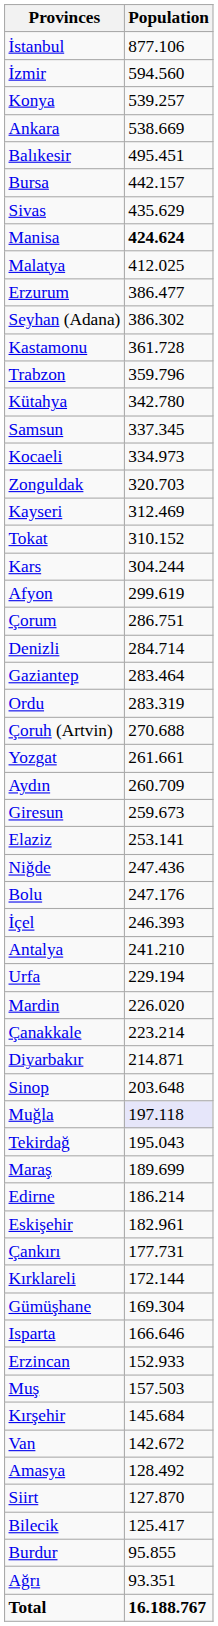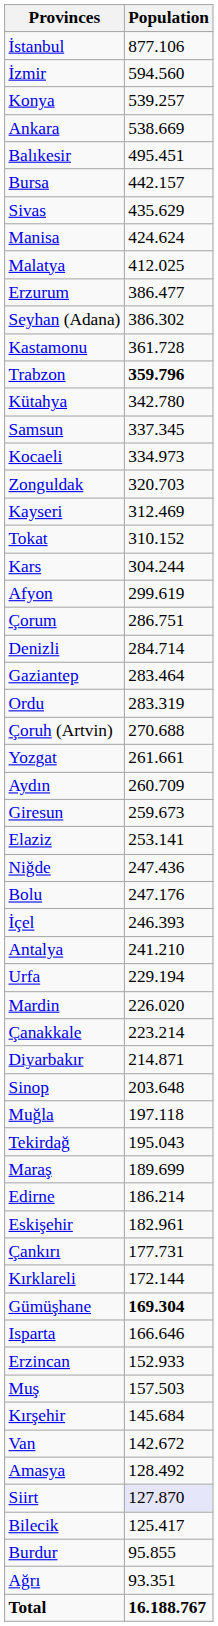(156, 237) bold -> (156, 237) normal
(156, 374) normal -> (156, 374) bold
(156, 1114) lavender background -> (156, 1114) no background
(156, 1306) normal -> (156, 1306) bold
(156, 1498) no background -> (156, 1498) lavender background
